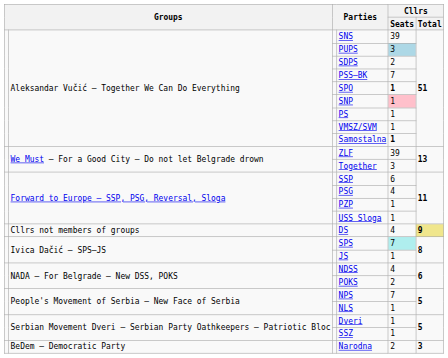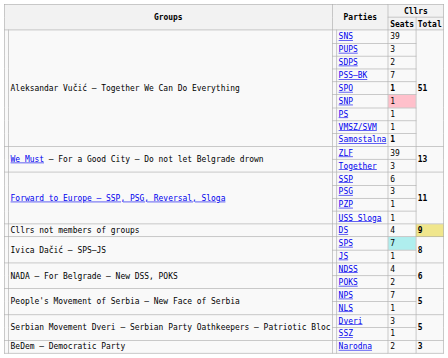(393, 50) lightblue background -> (393, 50) no background
(393, 192) 4 -> (393, 192) 3
(393, 321) 1 -> (393, 321) 3
